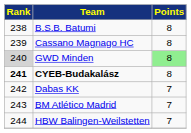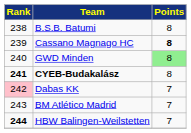(169, 43) normal -> (169, 43) bold
(18, 58) lightgrey background -> (18, 58) no background
(18, 89) no background -> (18, 89) pink background
(18, 120) normal -> (18, 120) bold
